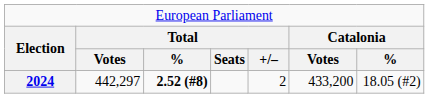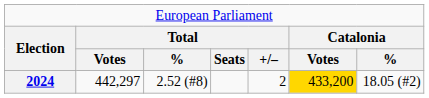(182, 81) bold -> (182, 81) normal
(331, 81) no background -> (331, 81) gold background
